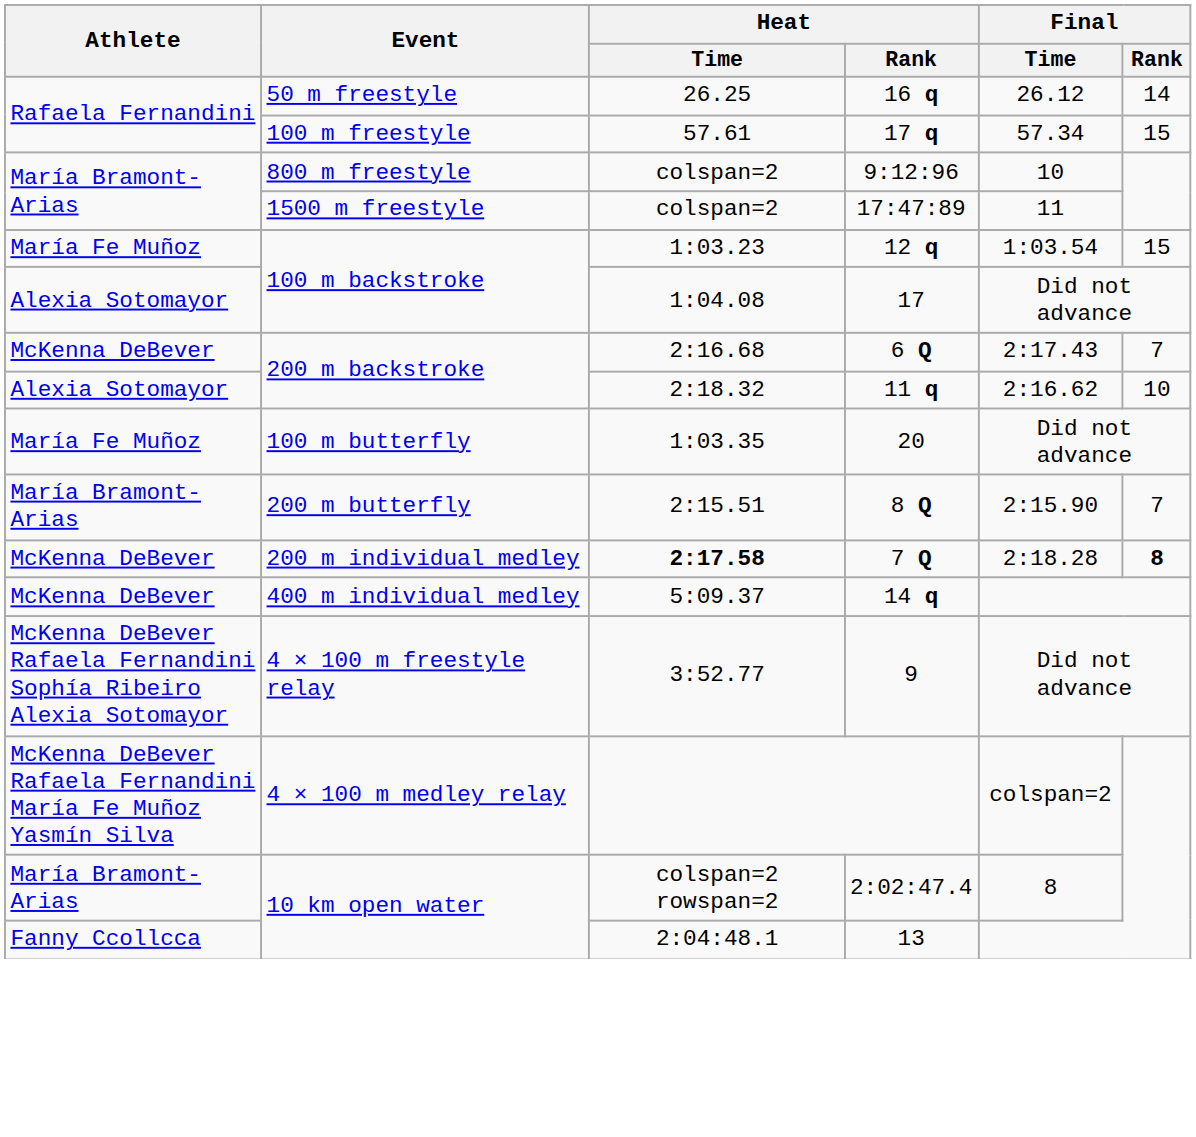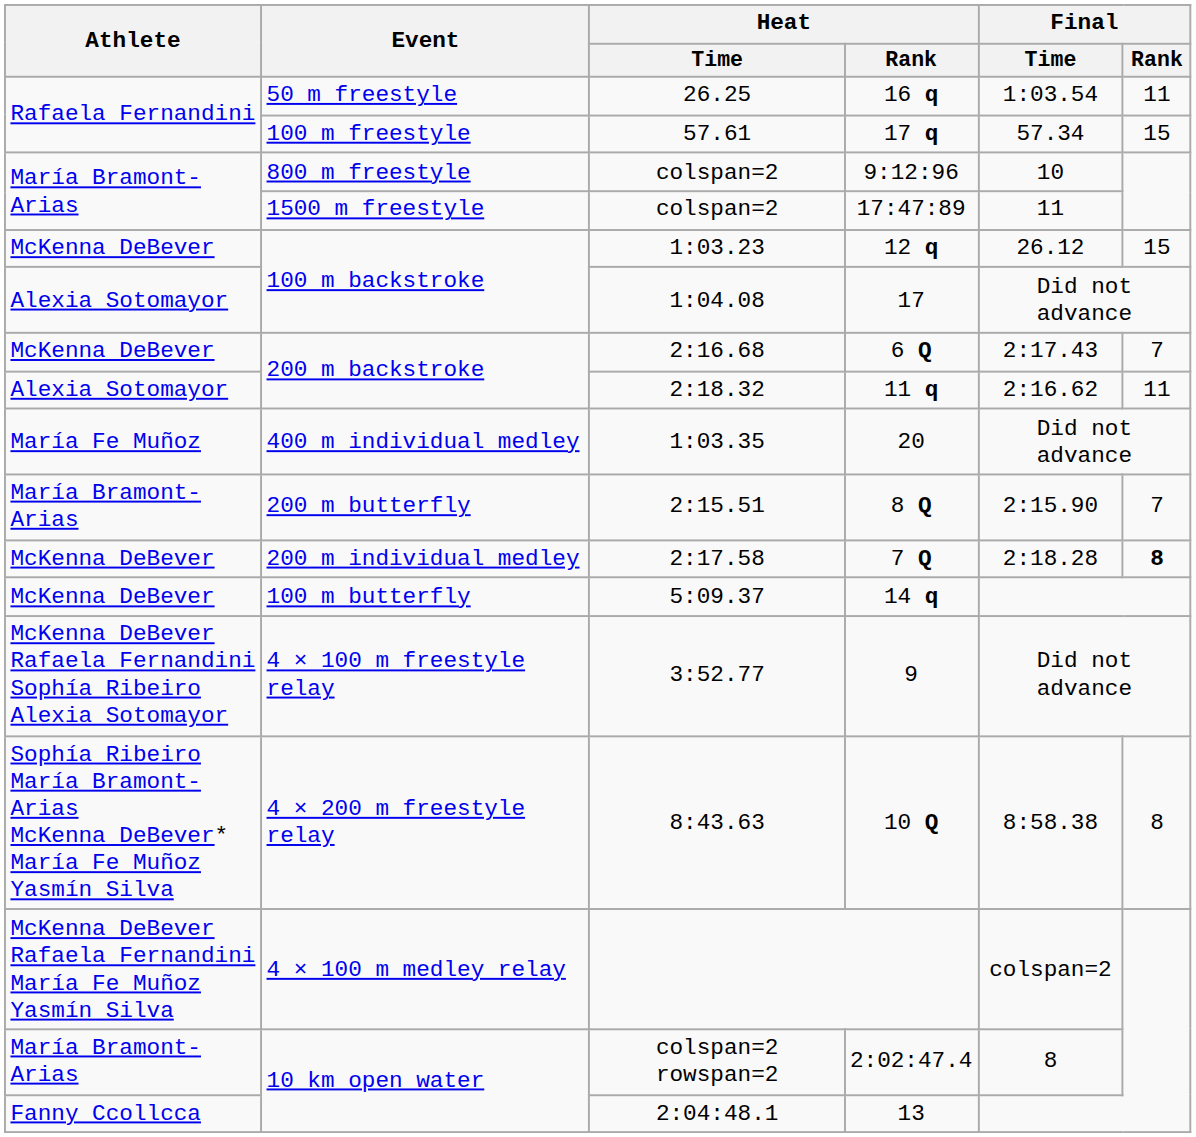(1050, 96) 26.12 -> (1050, 96) 1:03.54
(1157, 96) 14 -> (1157, 96) 11
(106, 248) María Fe Muñoz -> (113, 248) McKenna DeBever
(1050, 248) 1:03.54 -> (1050, 248) 26.12
(1157, 390) 10 -> (1157, 390) 11
(369, 441) 100 m butterfly -> (423, 441) 400 m individual medley
(717, 558) bold -> (717, 558) normal
(423, 597) 400 m individual medley -> (369, 597) 100 m butterfly
+ row: (911, 822)
